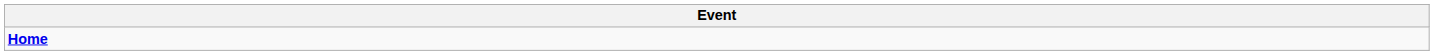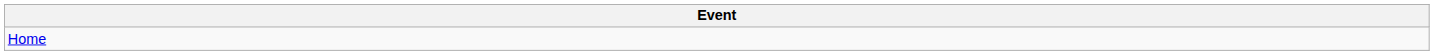(28, 38) bold -> (27, 38) normal
